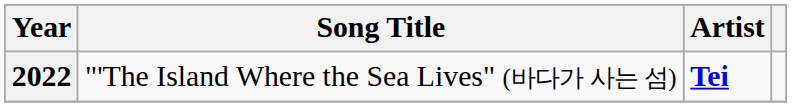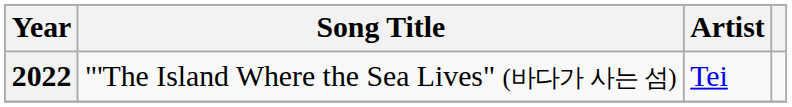(710, 76) bold -> (709, 76) normal
